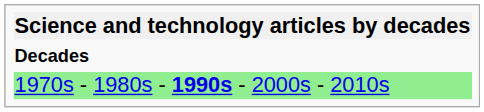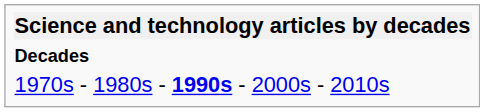(202, 85) lightgreen background -> (202, 85) no background
